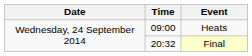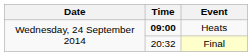(163, 28) normal -> (163, 28) bold
